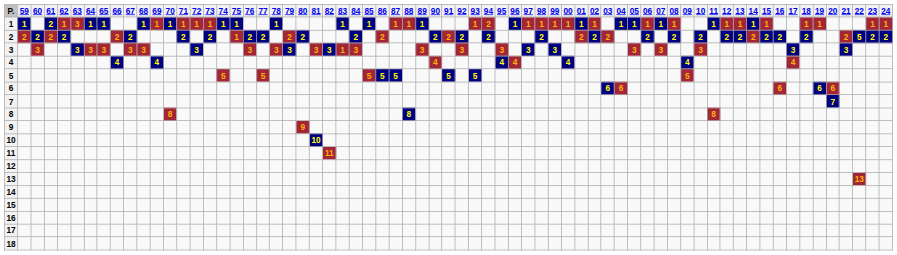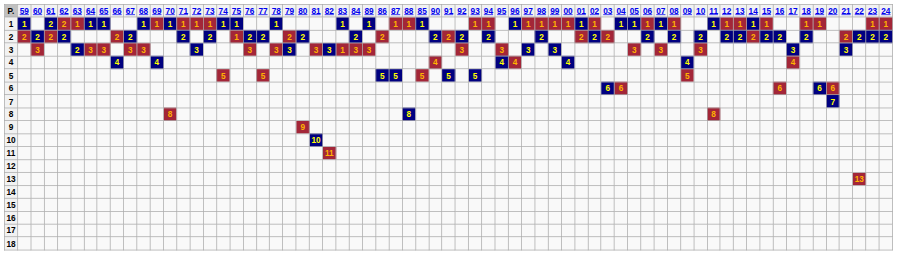columns swapped: (369, 11) <-> (422, 11)
(64, 24) 1 -> (64, 24) 2
(77, 24) 3 -> (77, 24) 1
(488, 24) 2 -> (488, 24) 1
(859, 37) 5 -> (859, 37) 2
(77, 50) 3 -> (77, 50) 2
